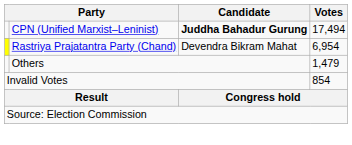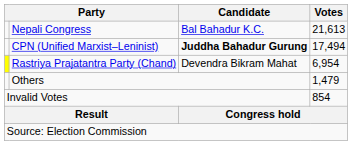+ row: (51, 30)
